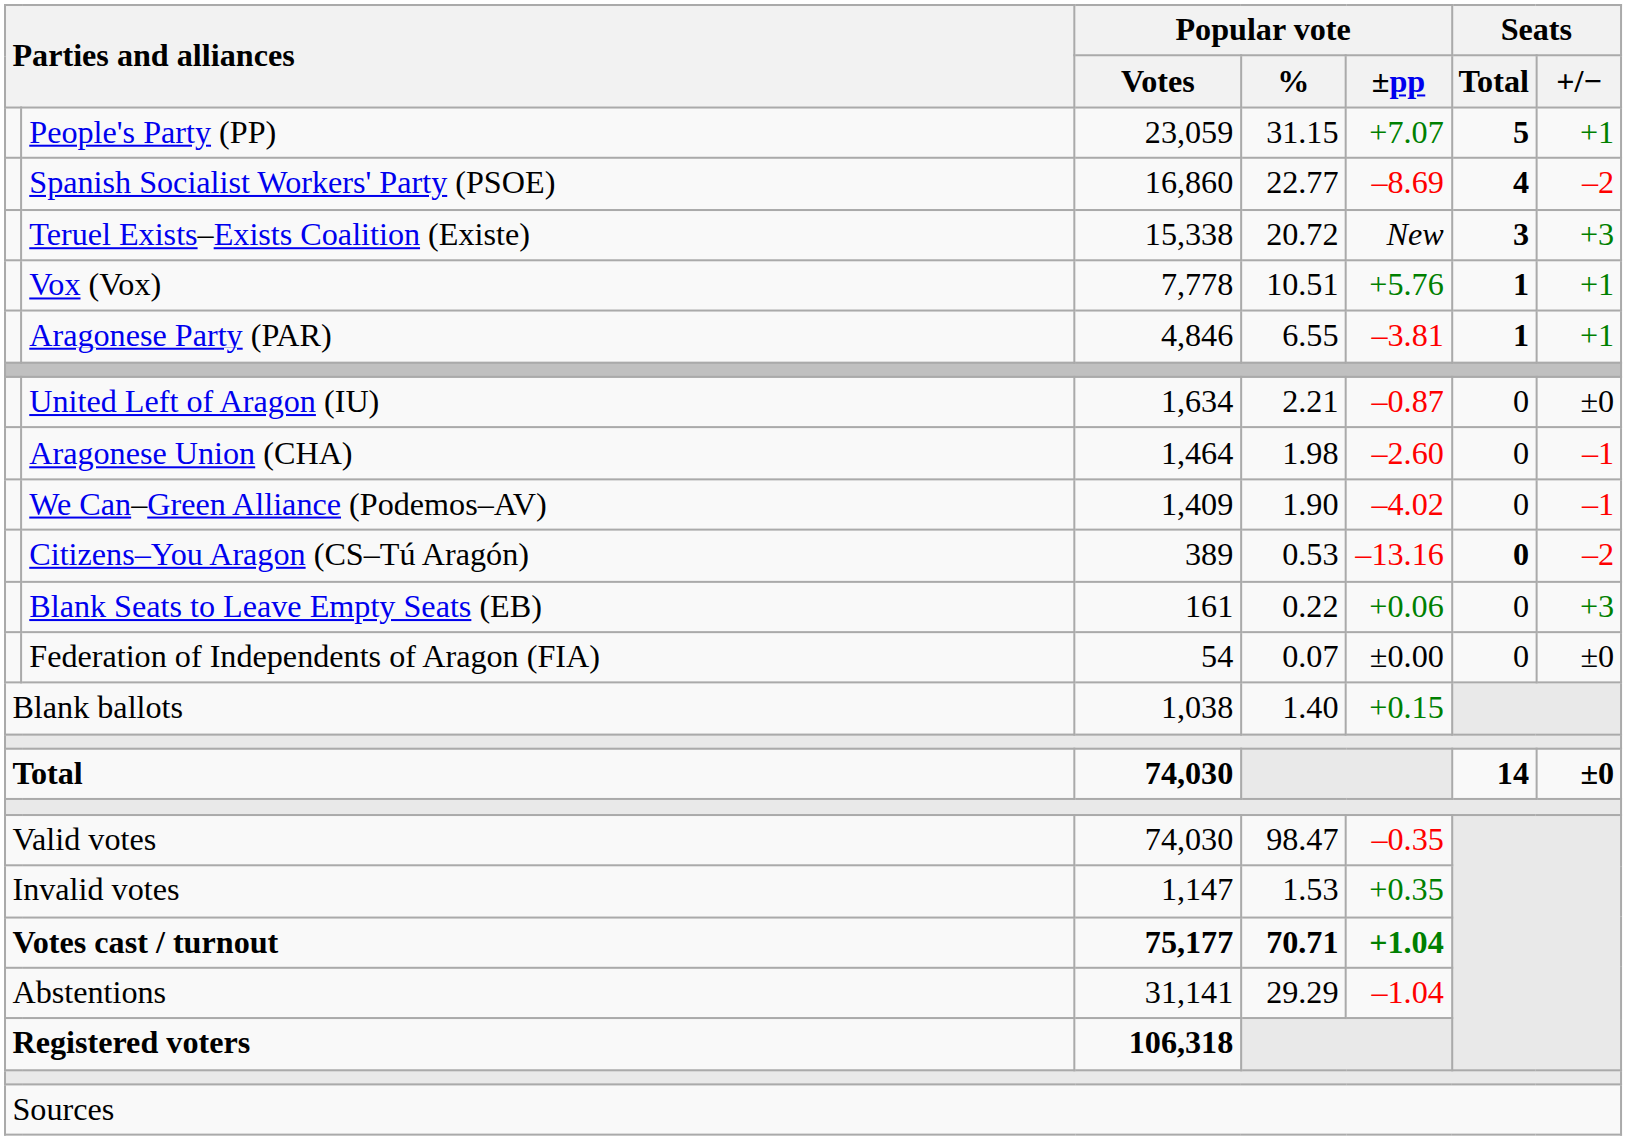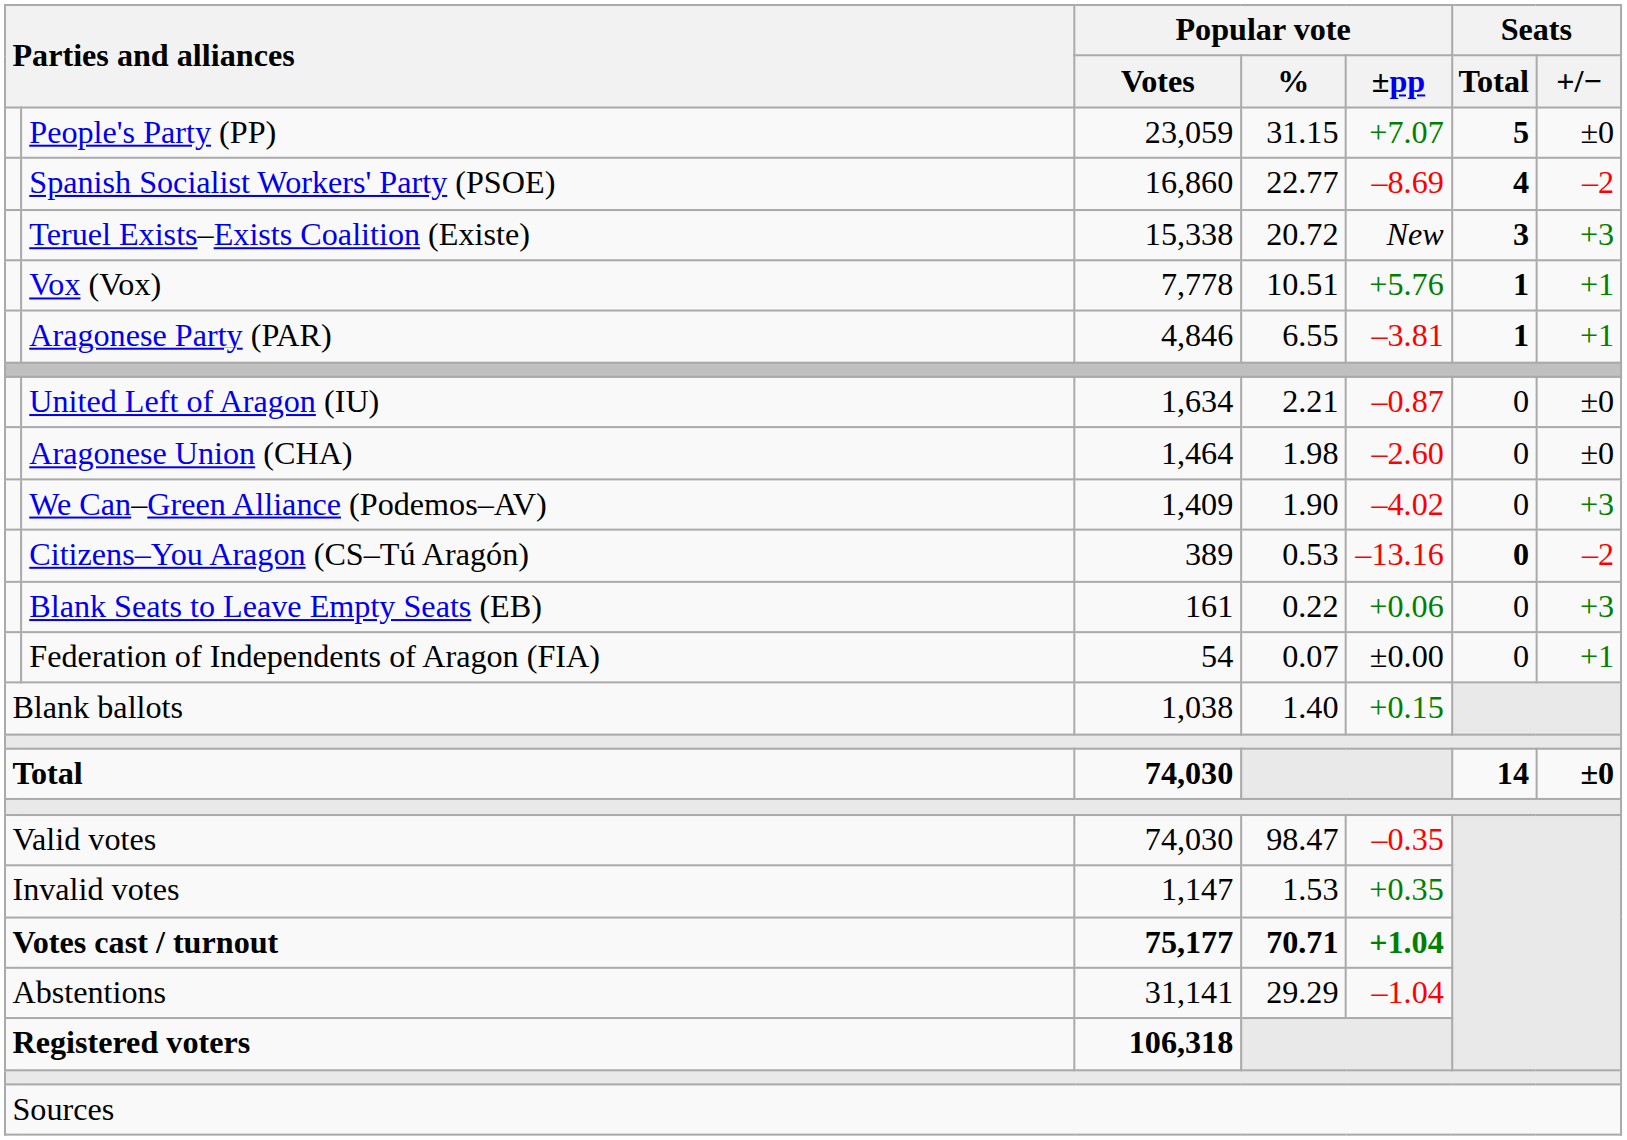(1597, 132) +1 -> (1597, 132) ±0
(1598, 452) –1 -> (1597, 452) ±0
(1598, 503) –1 -> (1597, 503) +3
(1597, 656) ±0 -> (1597, 656) +1
